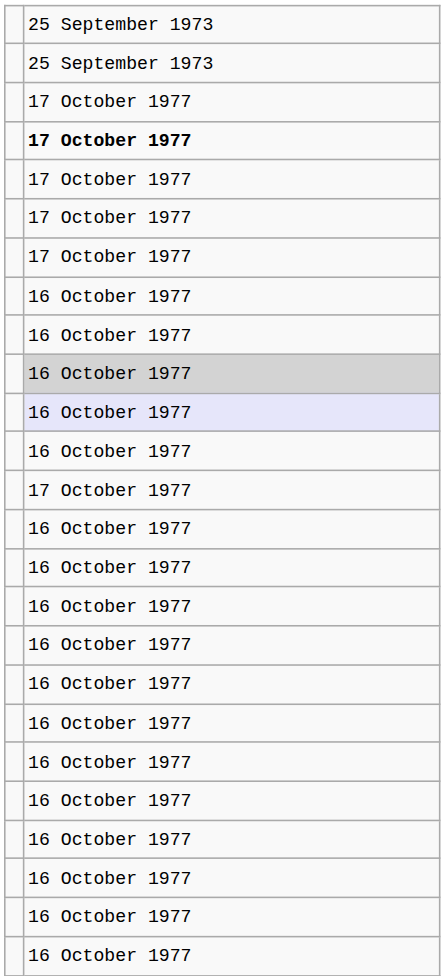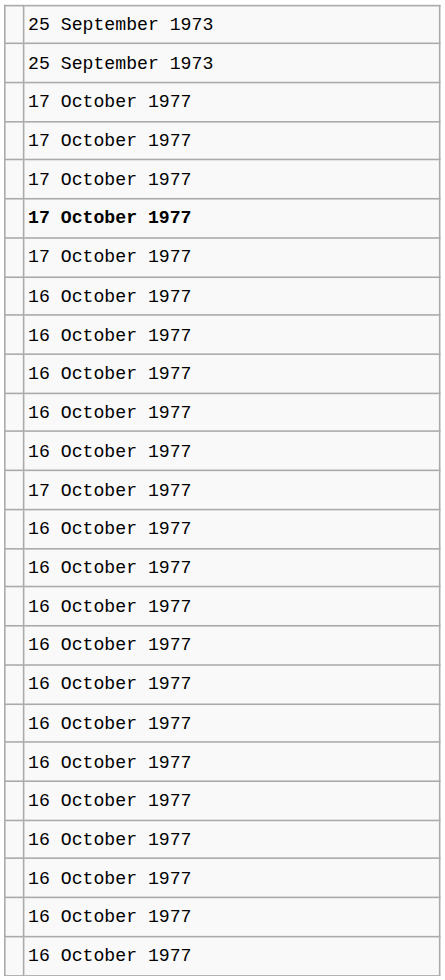(110, 141) bold -> (110, 141) normal
(110, 218) normal -> (110, 218) bold
(110, 374) lightgrey background -> (110, 374) no background
(110, 412) lavender background -> (110, 412) no background
